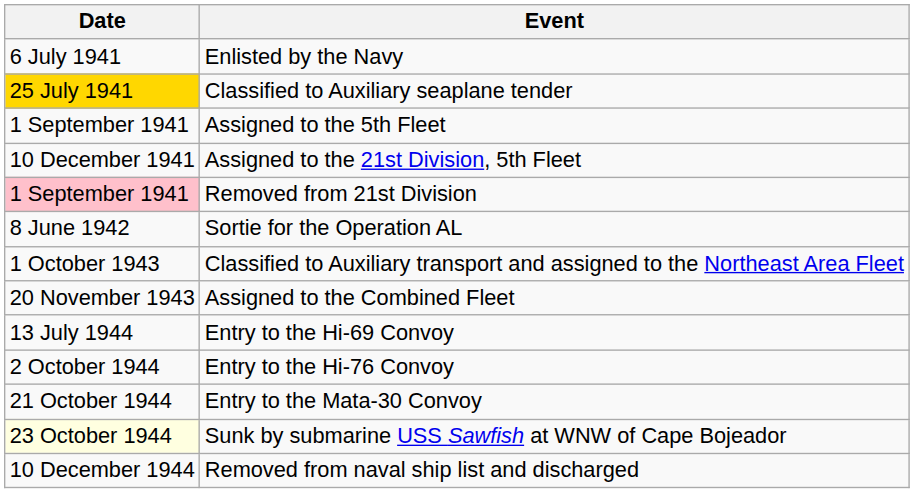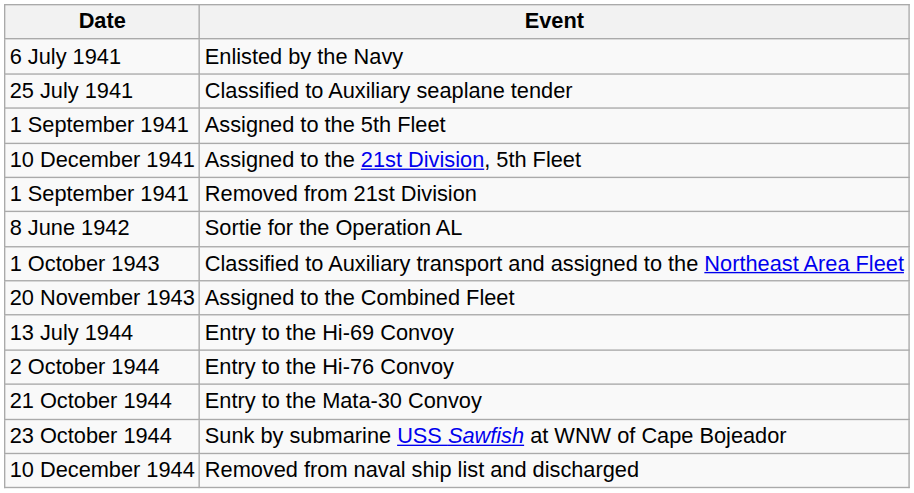(71, 90) gold background -> (71, 90) no background
(99, 194) pink background -> (99, 194) no background
(91, 435) lightyellow background -> (91, 435) no background
